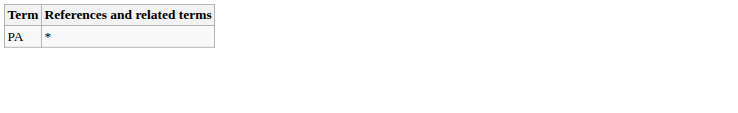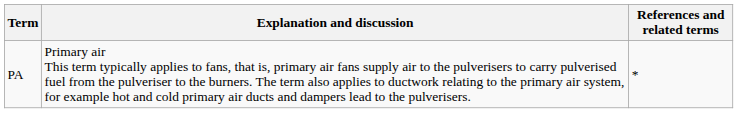+ column: (335, 22)
